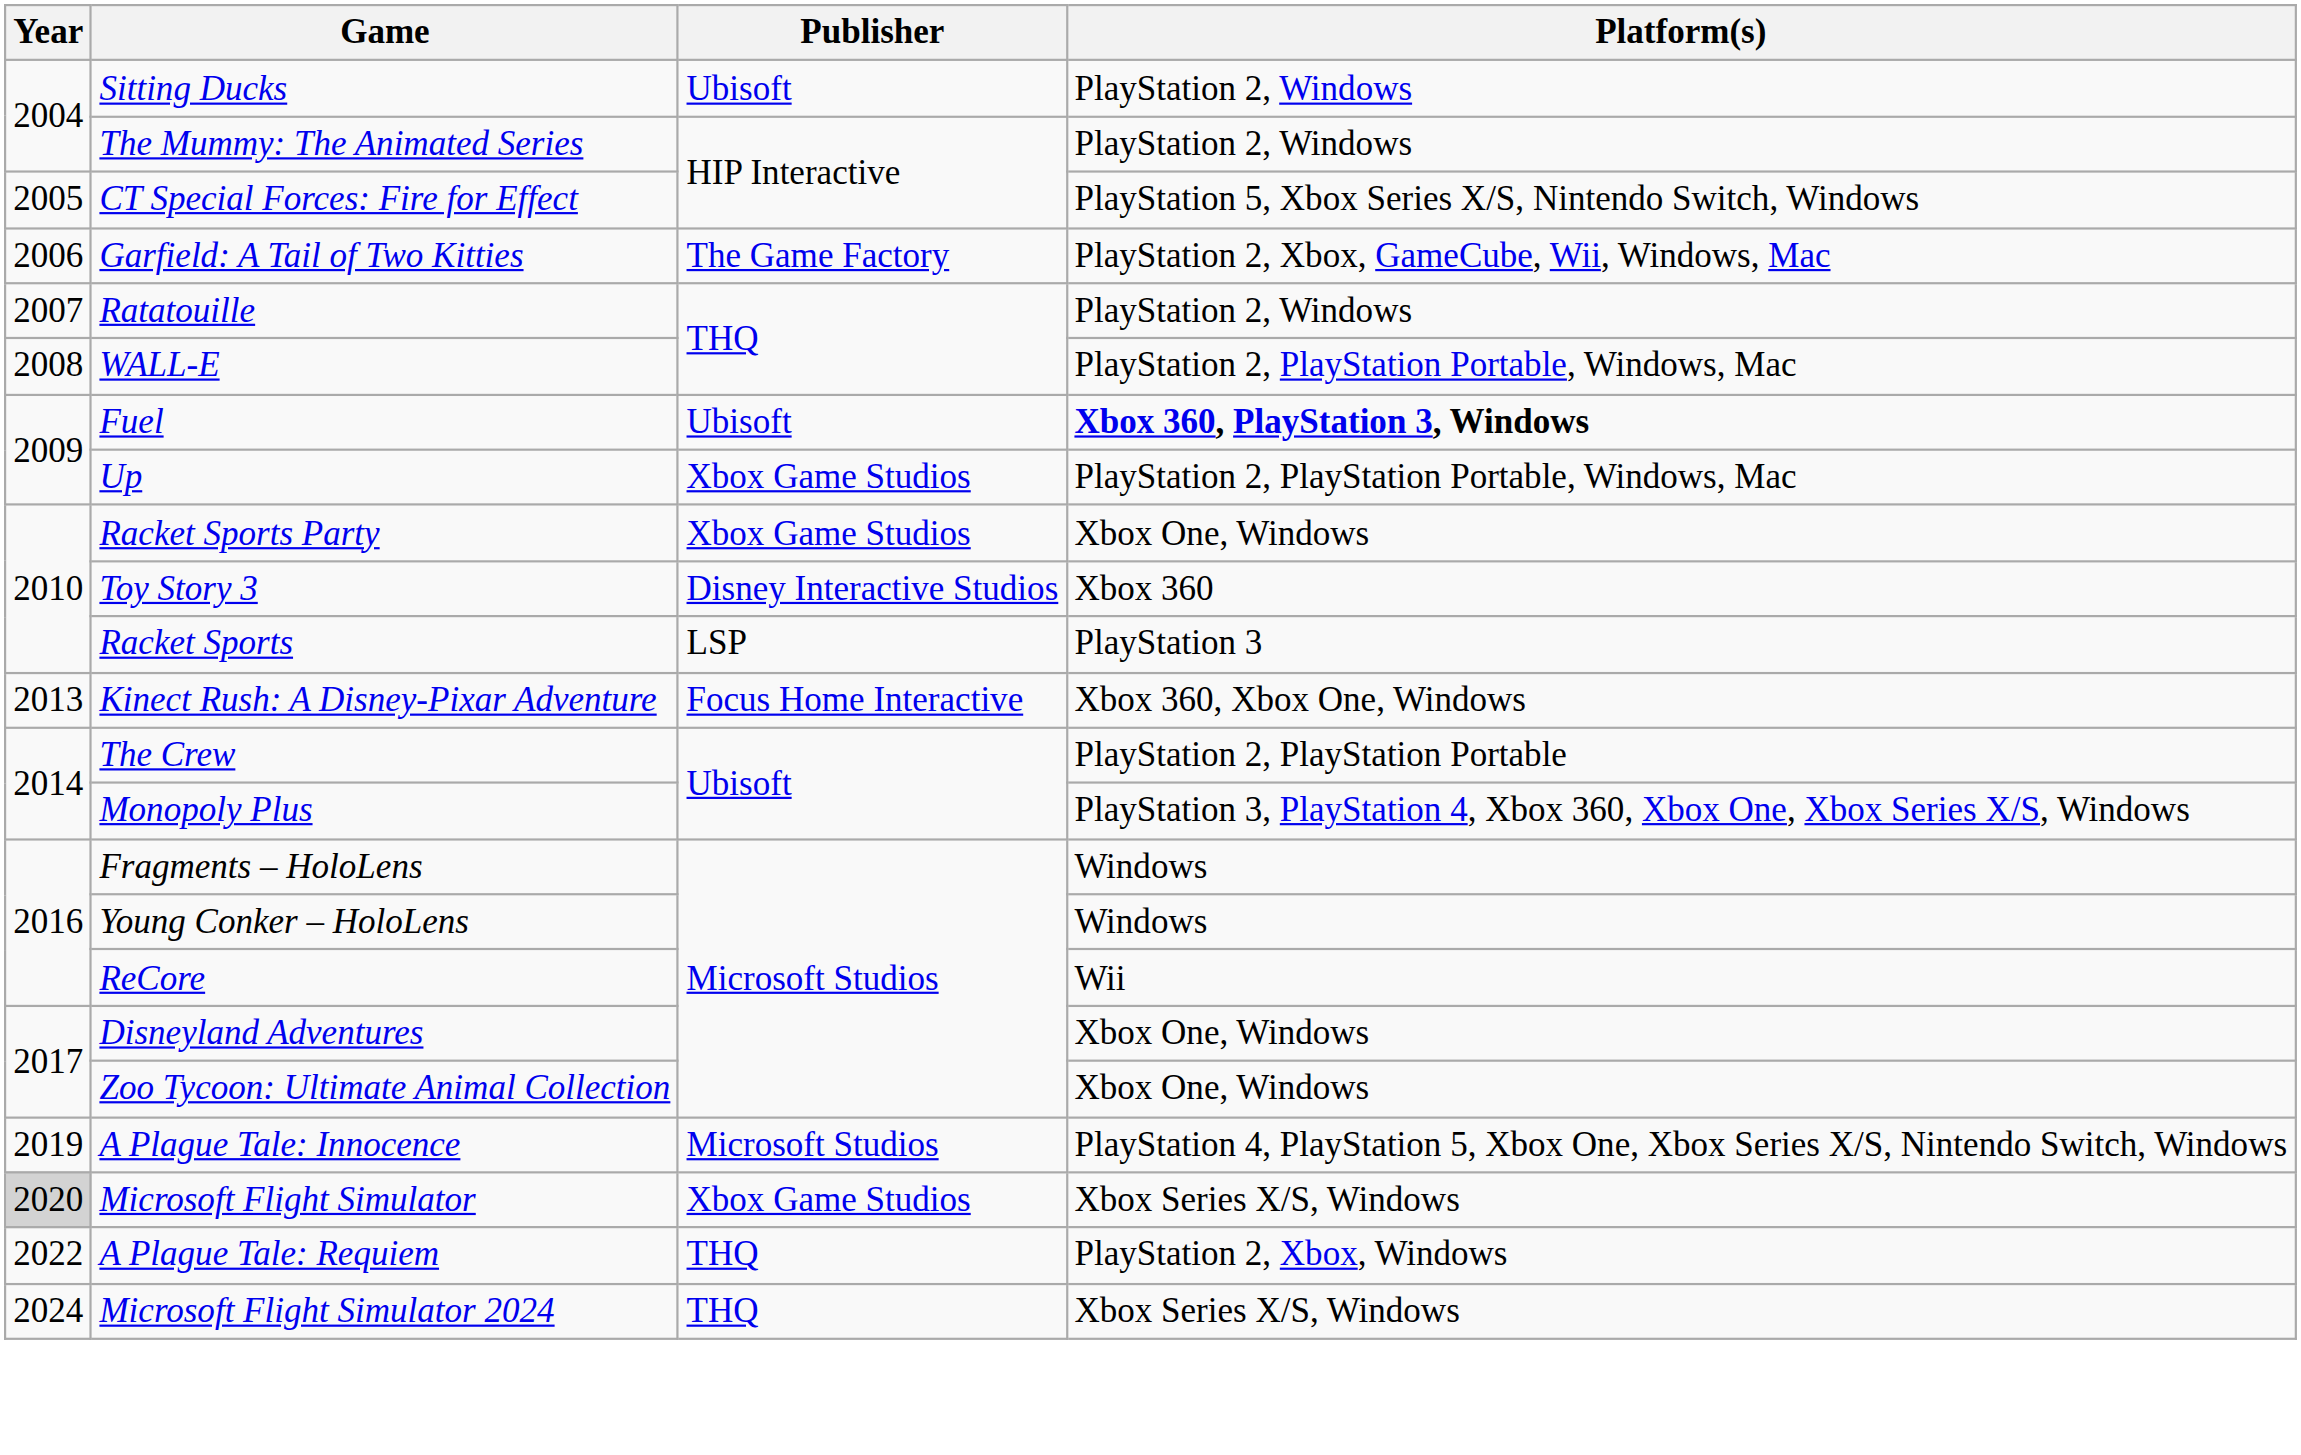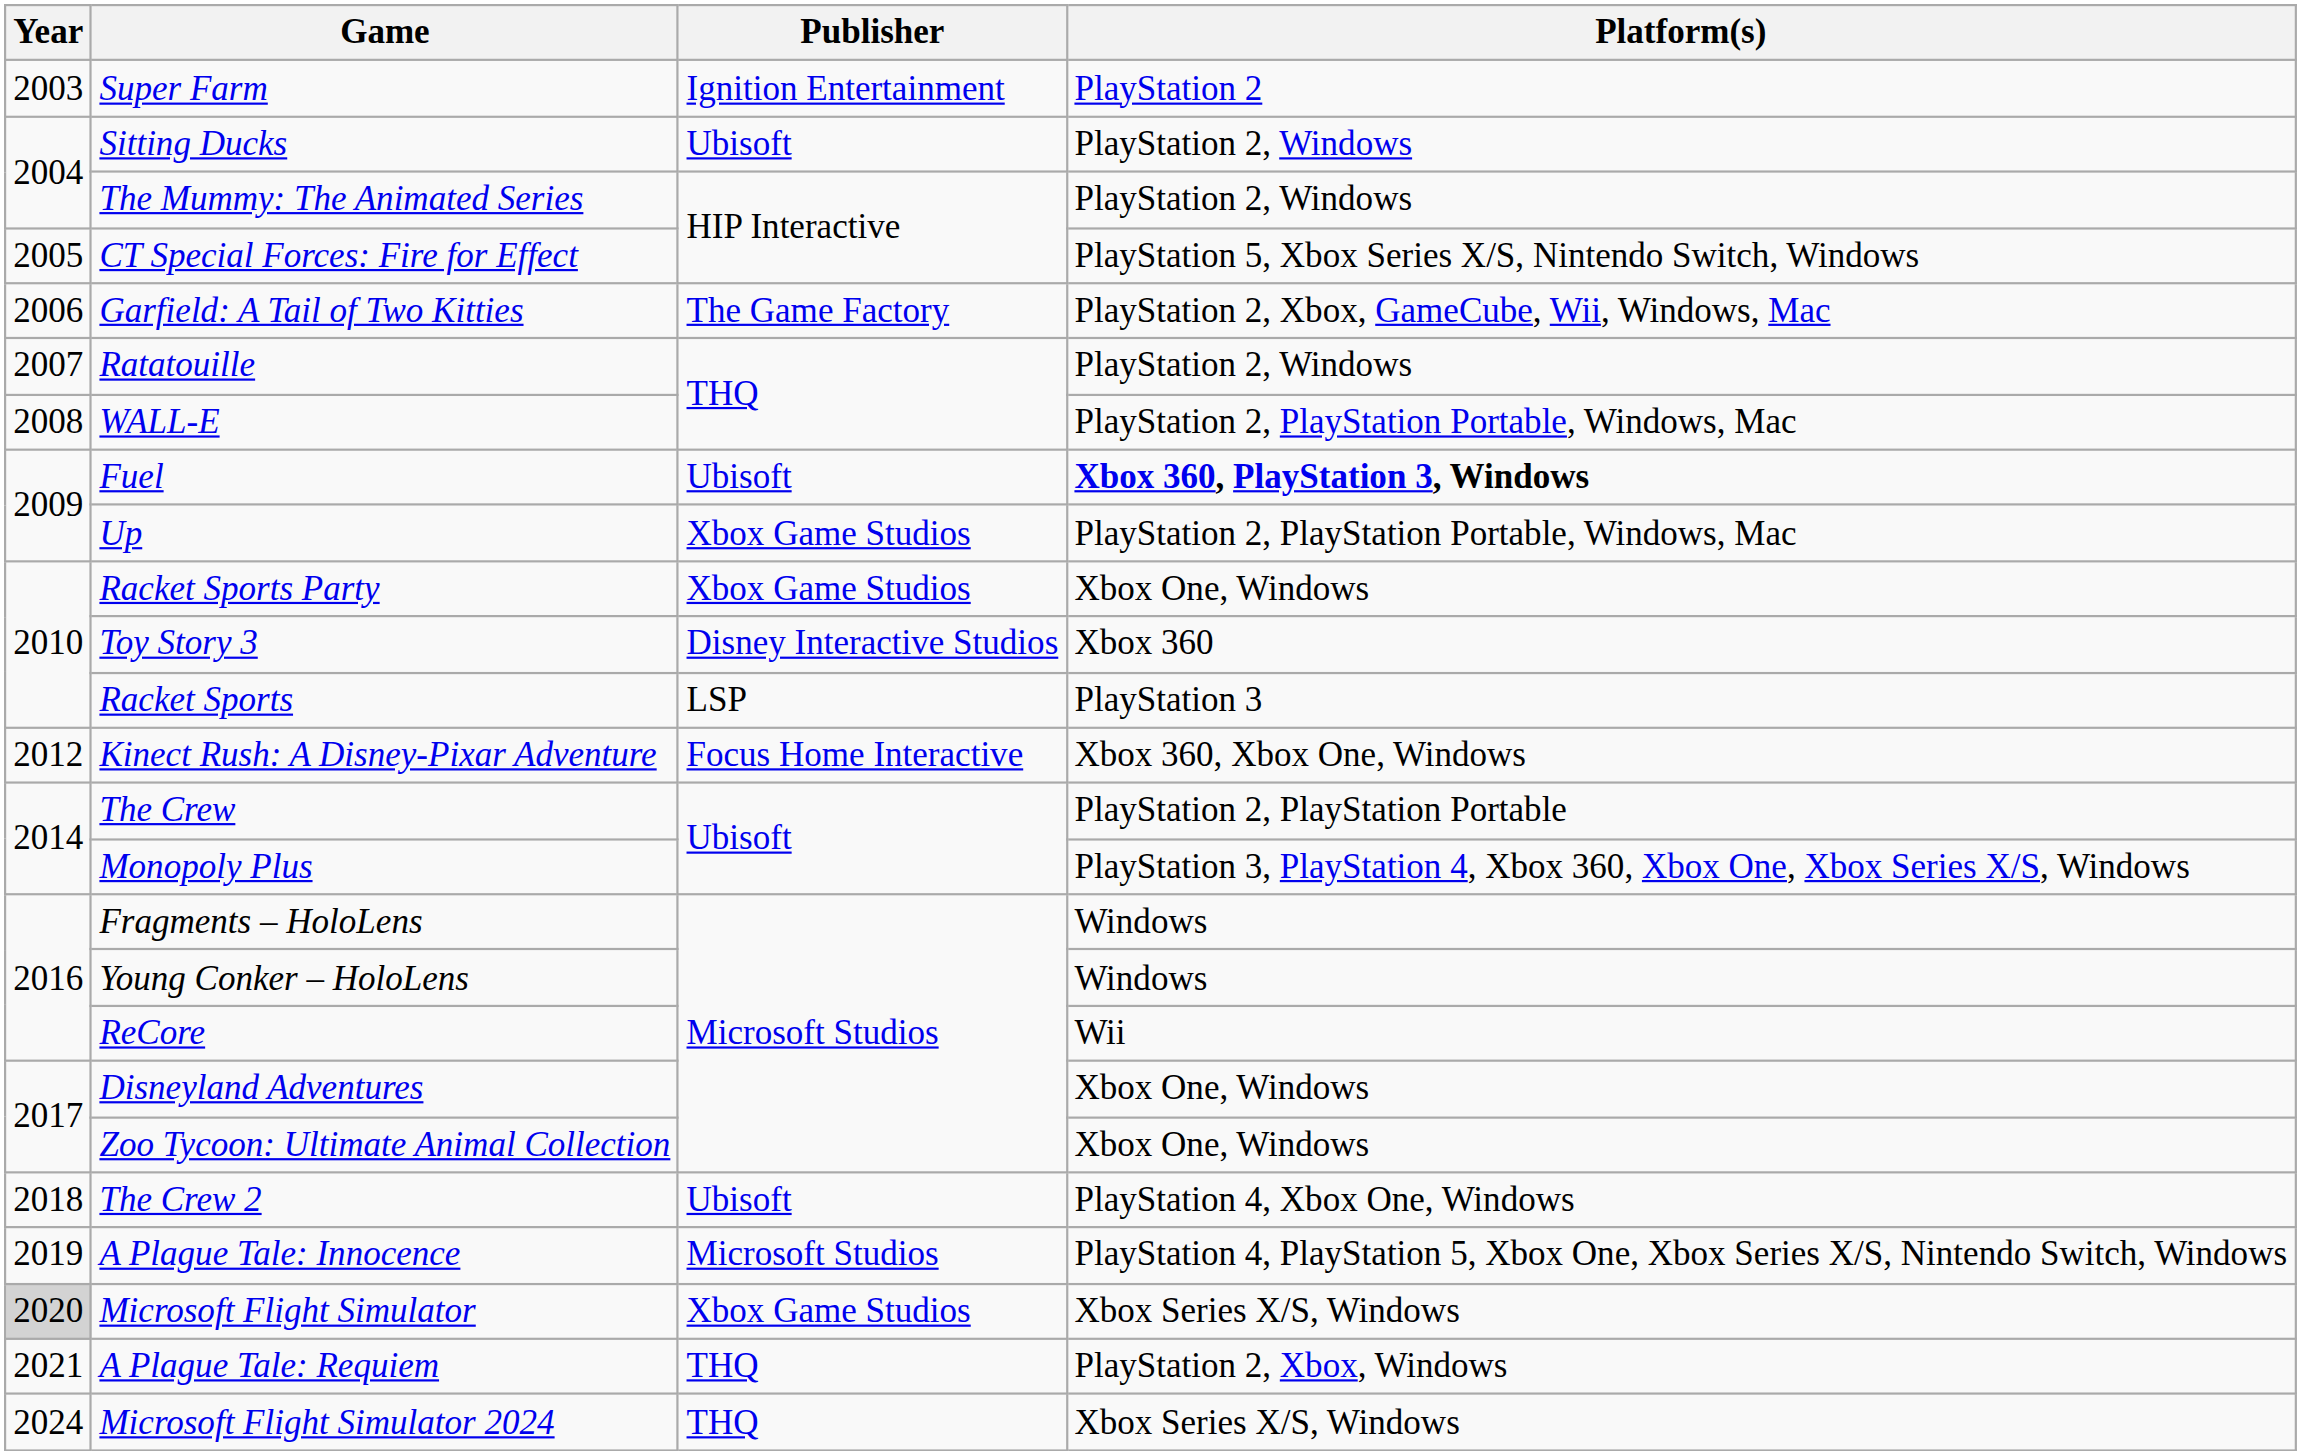+ row: (184, 87)
(48, 699) 2013 -> (48, 754) 2012
+ row: (181, 1199)
(48, 1254) 2022 -> (48, 1365) 2021
